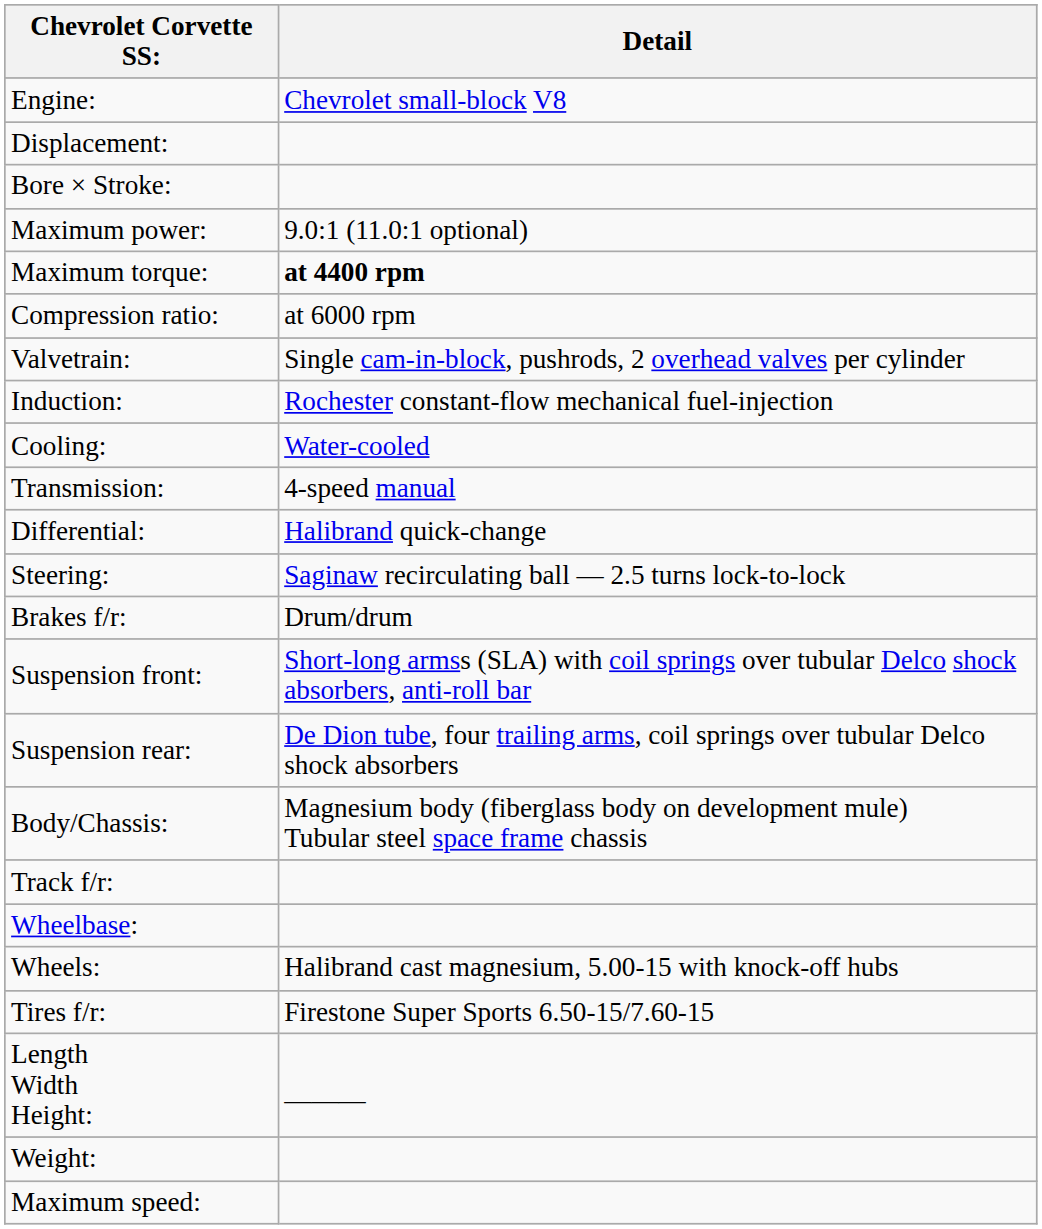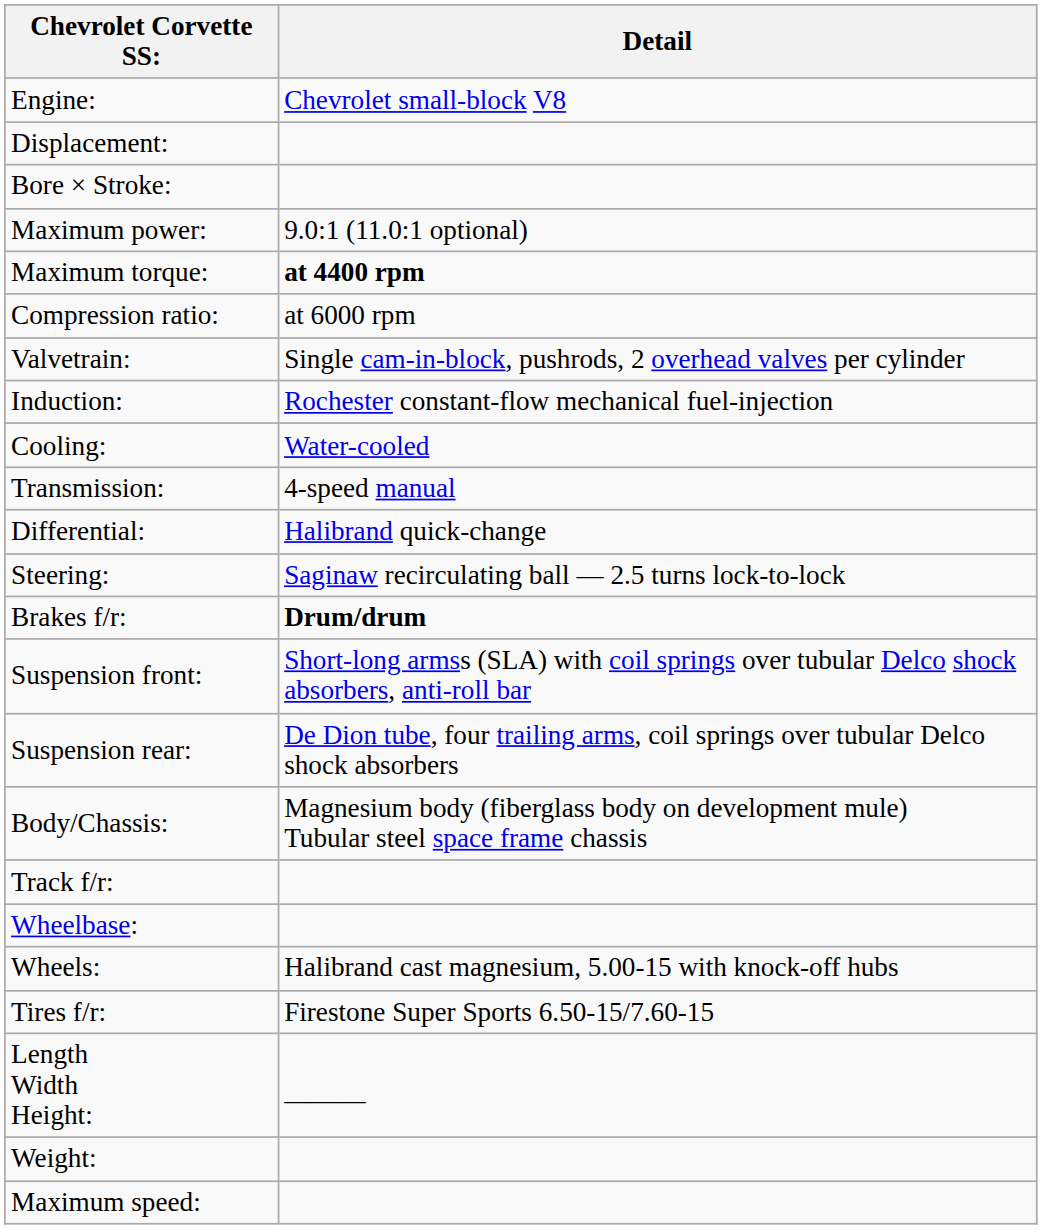(348, 617) normal -> (355, 617) bold
